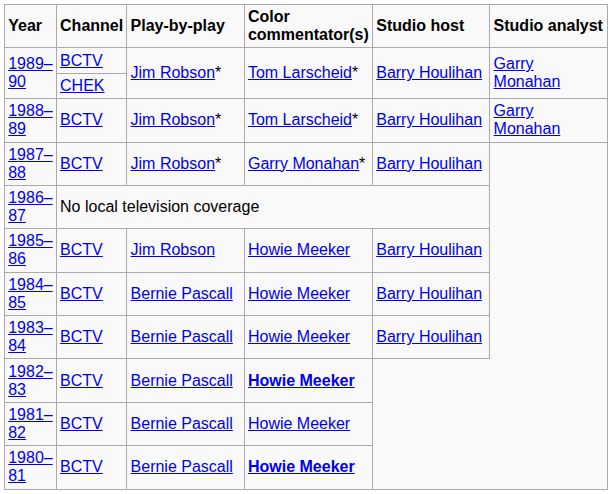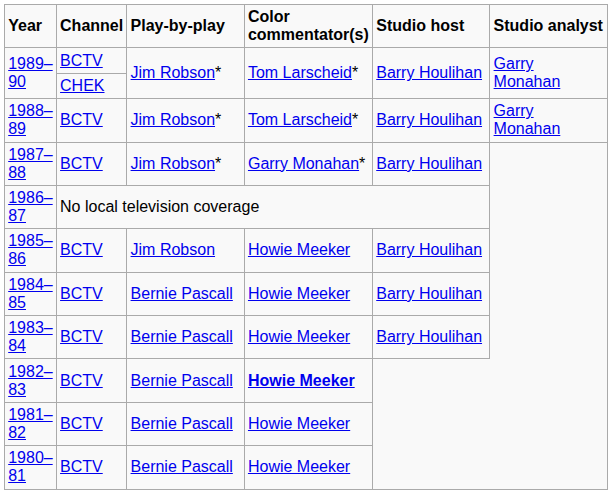(301, 467) bold -> (299, 467) normal
